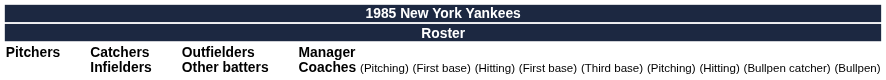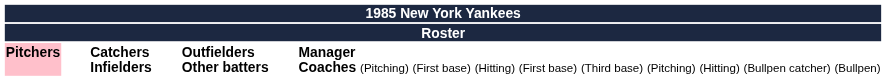(33, 52) no background -> (33, 52) pink background
